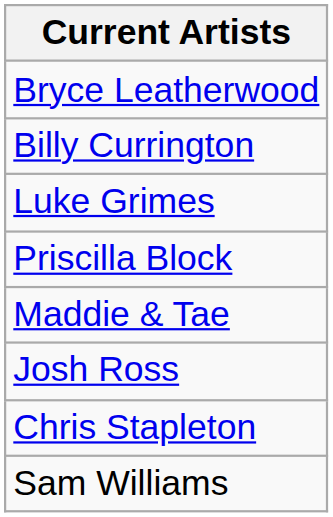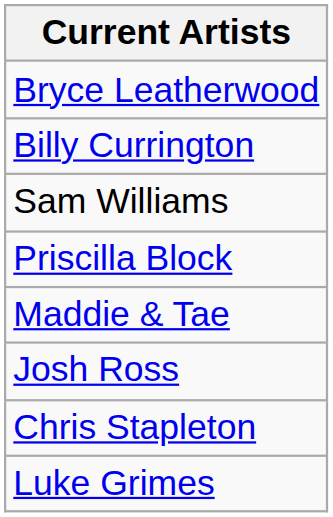(114, 201) Luke Grimes -> (121, 201) Sam Williams
(121, 483) Sam Williams -> (114, 483) Luke Grimes
